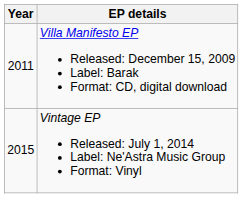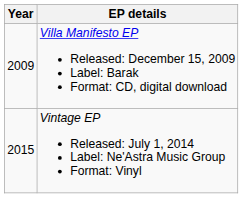(21, 66) 2011 -> (21, 66) 2009
